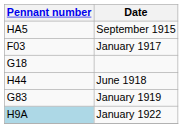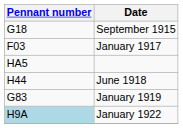(17, 30) HA5 -> (17, 30) G18
(17, 64) G18 -> (17, 64) HA5
